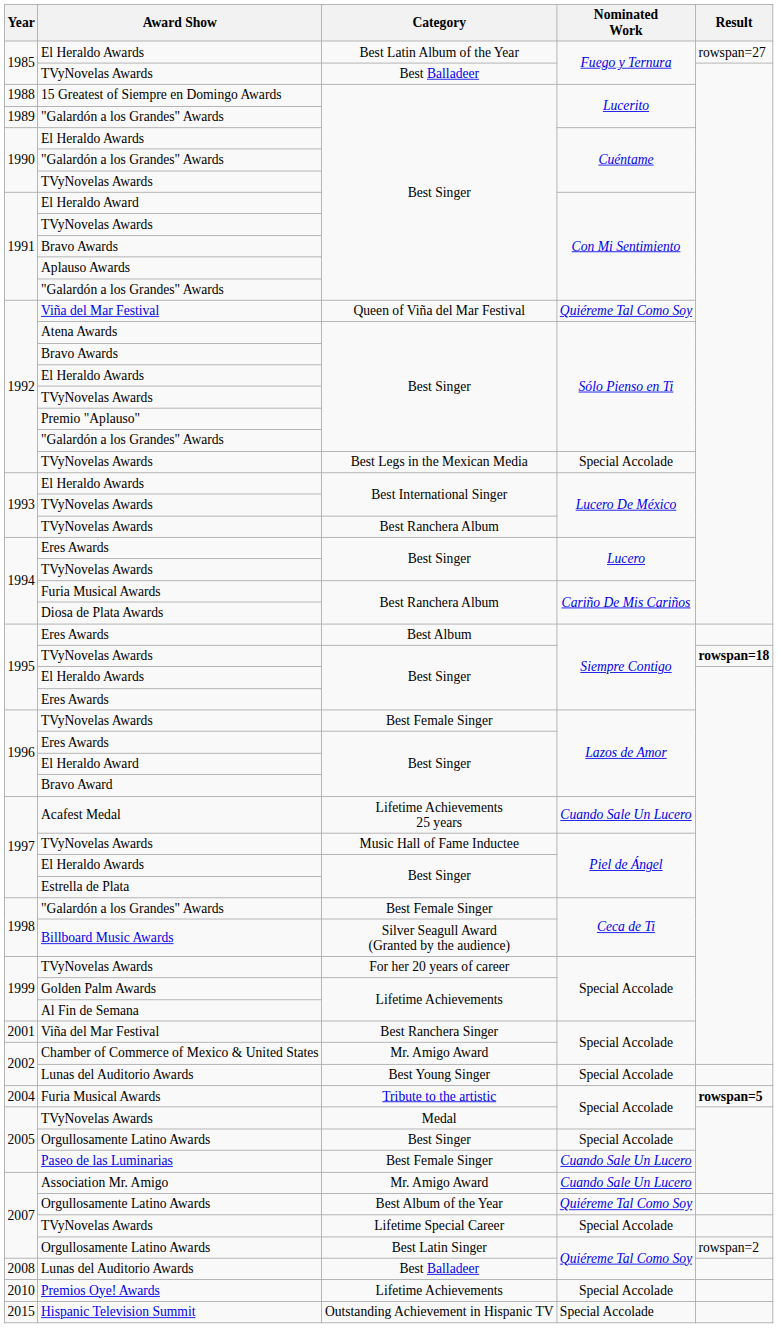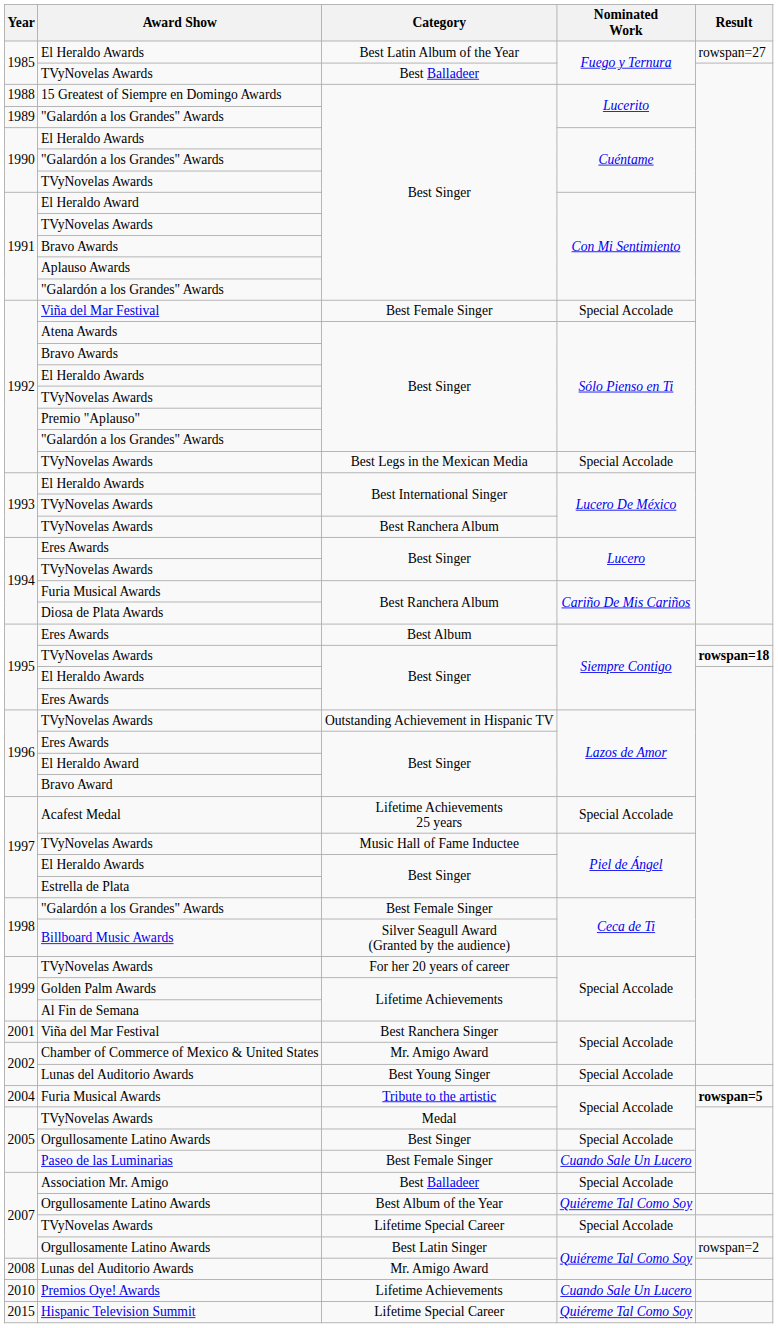(439, 310) Queen of Viña del Mar Festival -> (439, 310) Best Female Singer
(626, 310) Quiéreme Tal Como Soy -> (626, 310) Special Accolade
(439, 720) Best Female Singer -> (439, 720) Outstanding Achievement in Hispanic TV
(626, 814) Cuando Sale Un Lucero -> (626, 814) Special Accolade
(439, 1182) Mr. Amigo Award -> (439, 1182) Best Balladeer
(626, 1182) Cuando Sale Un Lucero -> (626, 1182) Special Accolade
(439, 1269) Best Balladeer -> (439, 1269) Mr. Amigo Award
(626, 1290) Special Accolade -> (626, 1290) Cuando Sale Un Lucero
(439, 1312) Outstanding Achievement in Hispanic TV -> (439, 1312) Lifetime Special Career
(607, 1312) Special Accolade -> (626, 1312) Quiéreme Tal Como Soy
